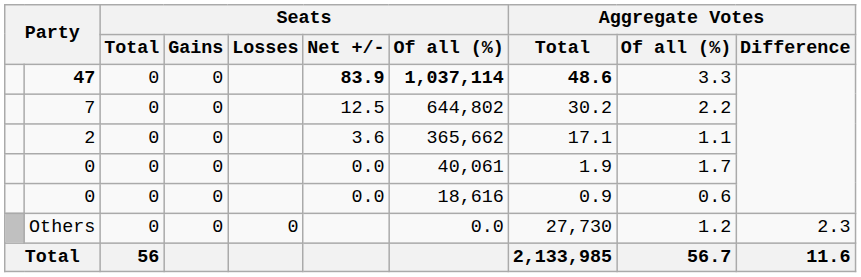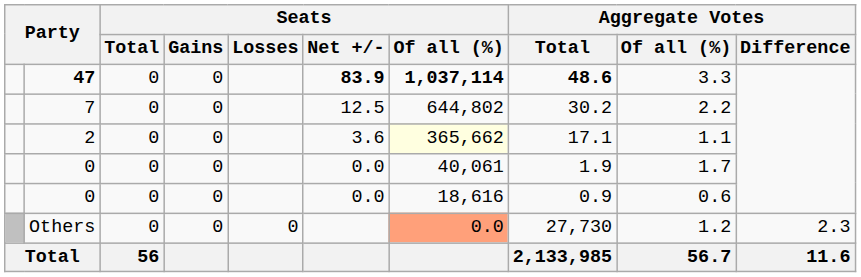(465, 139) no background -> (465, 139) lightyellow background
(487, 228) no background -> (487, 228) lightsalmon background
